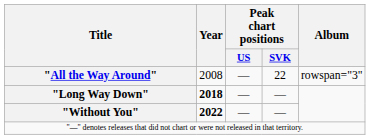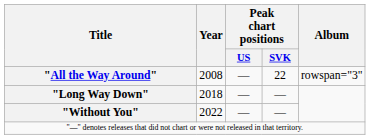(211, 94) bold -> (211, 94) normal
(211, 112) bold -> (211, 112) normal
